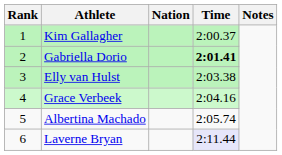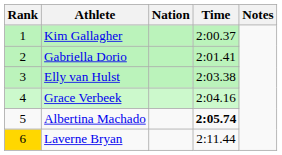(216, 56) bold -> (216, 56) normal
(216, 118) normal -> (216, 118) bold
(23, 139) no background -> (23, 139) gold background
(216, 139) lavender background -> (216, 139) no background
